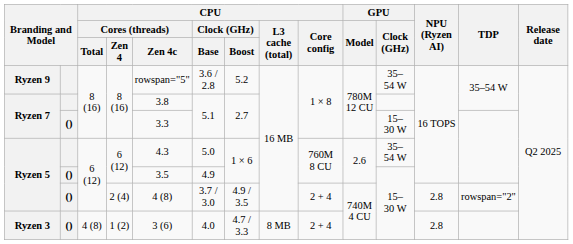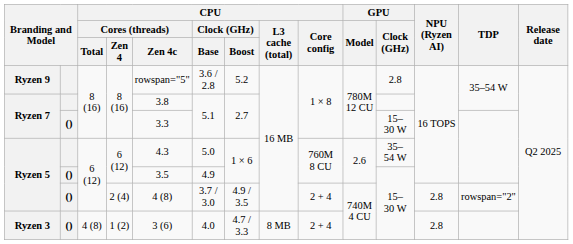(395, 79) 35–54 W -> (395, 79) 2.8
